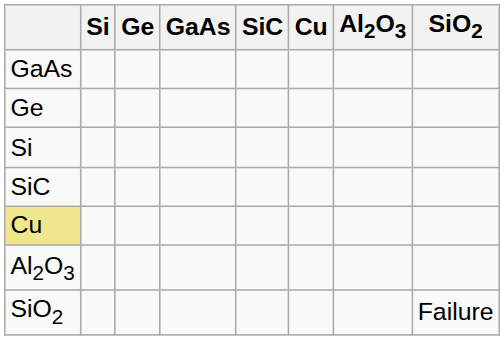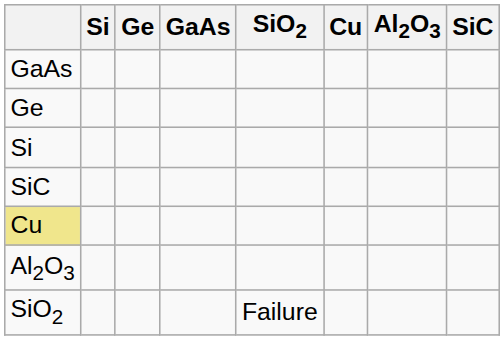columns swapped: (263, 26) <-> (456, 27)
